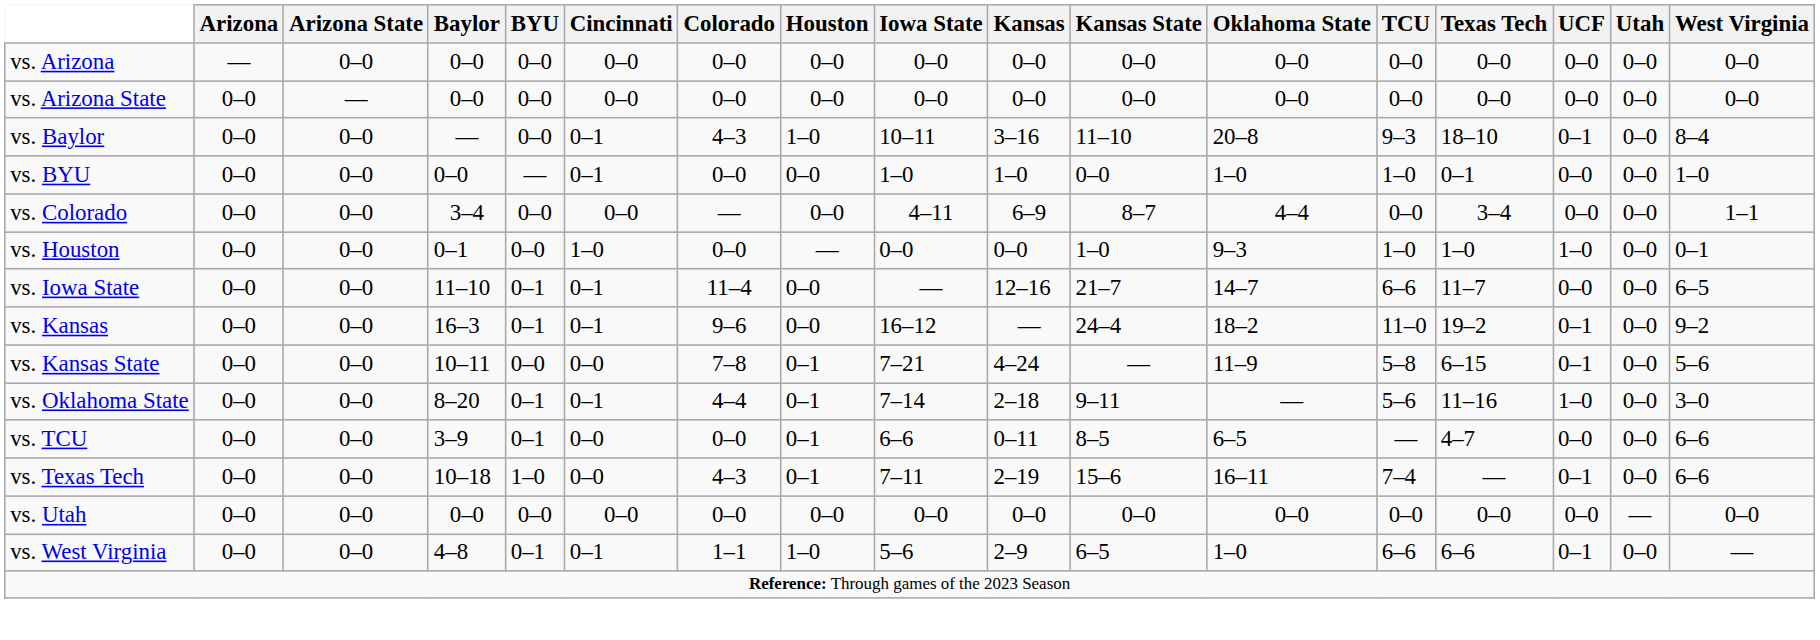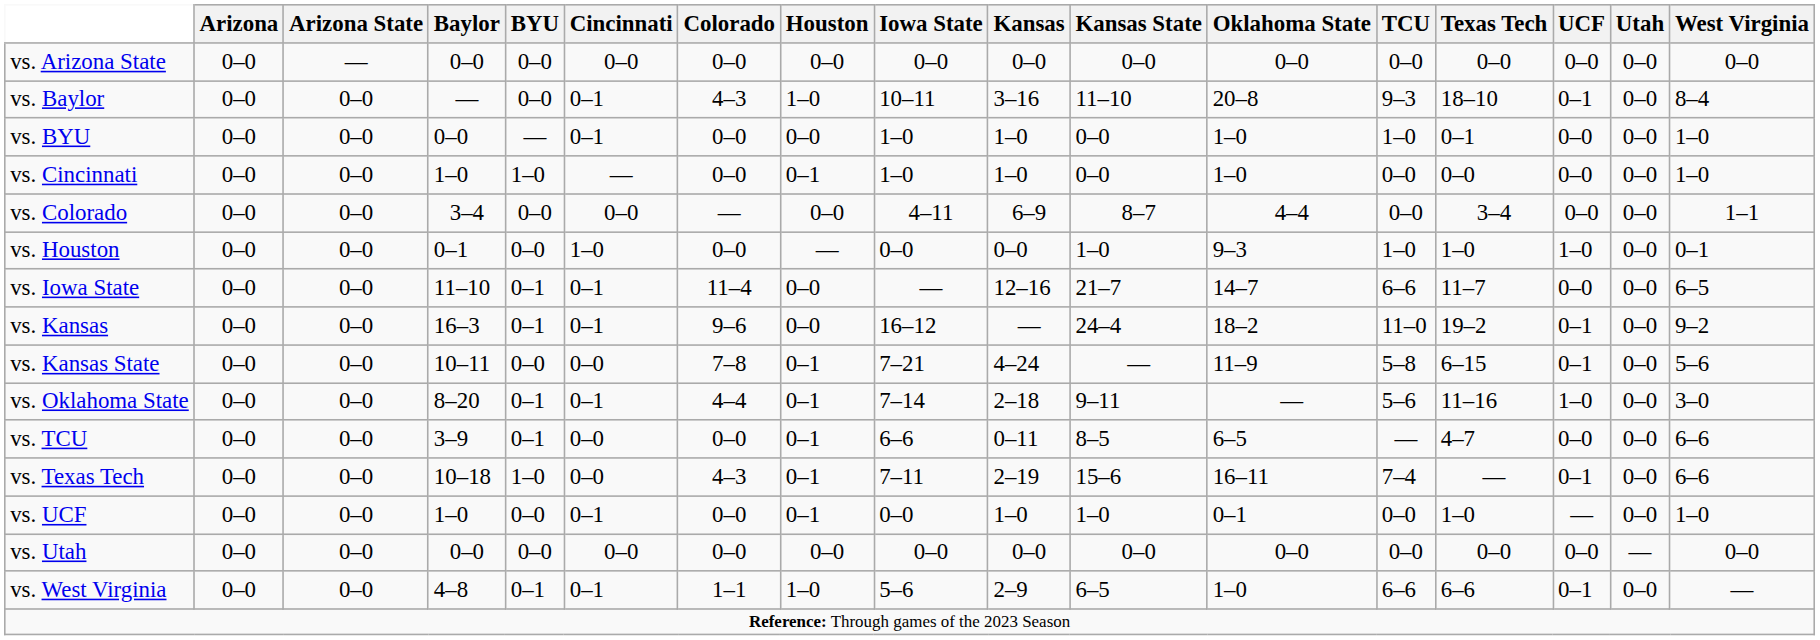- row: (62, 61)
+ row: (74, 174)
+ row: (48, 514)
